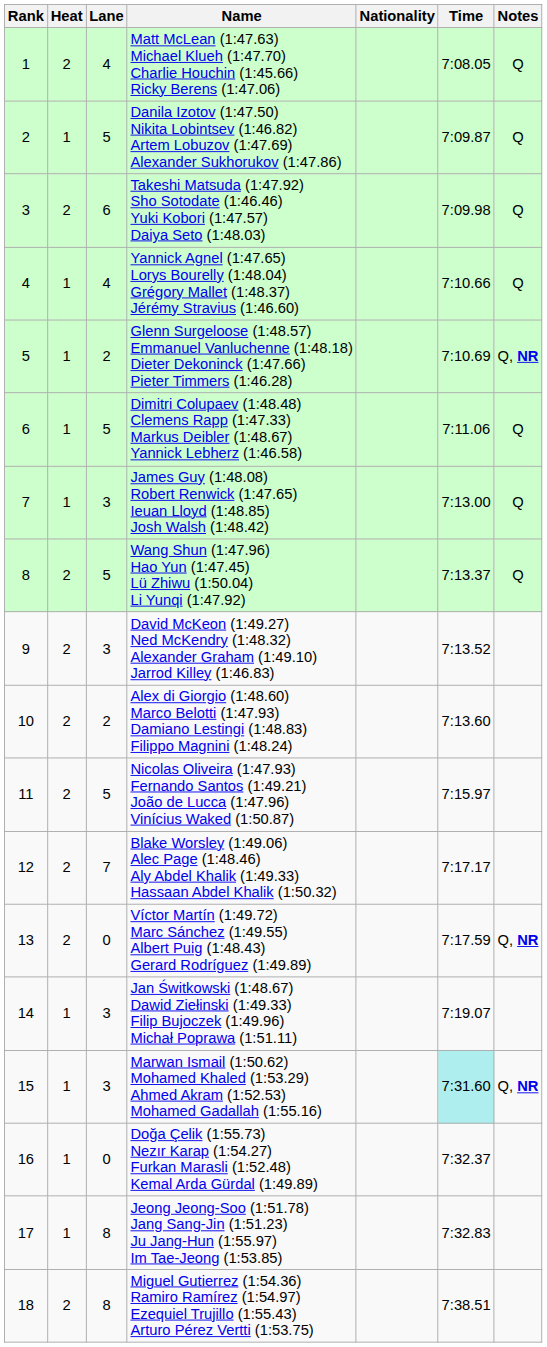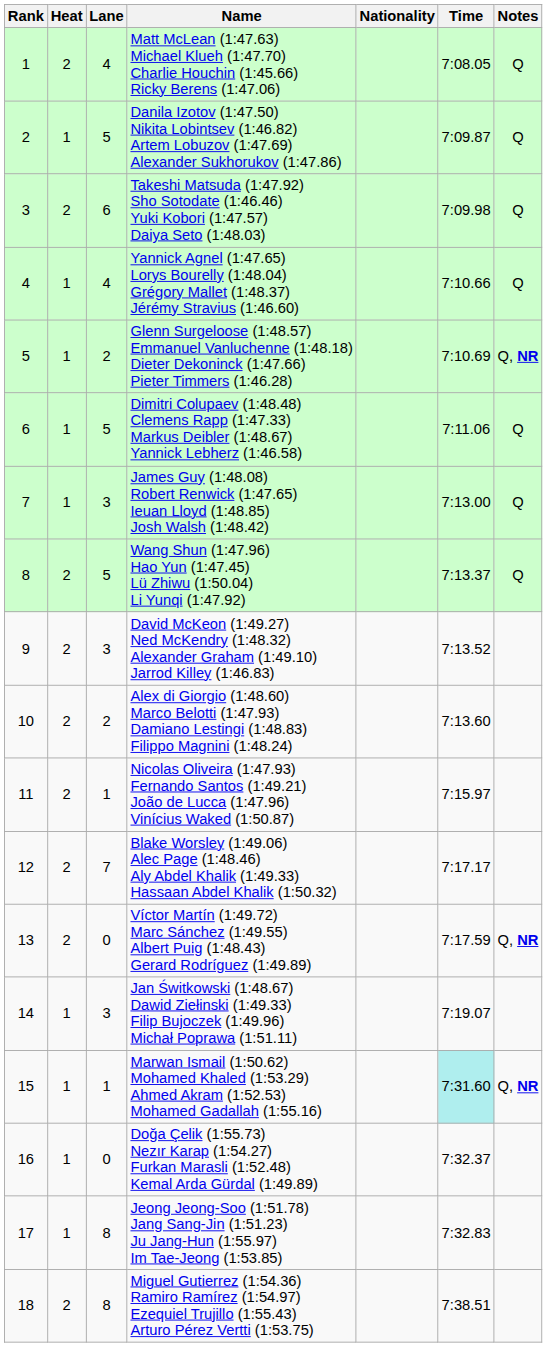(107, 794) 5 -> (107, 794) 1
(107, 1086) 3 -> (107, 1086) 1
